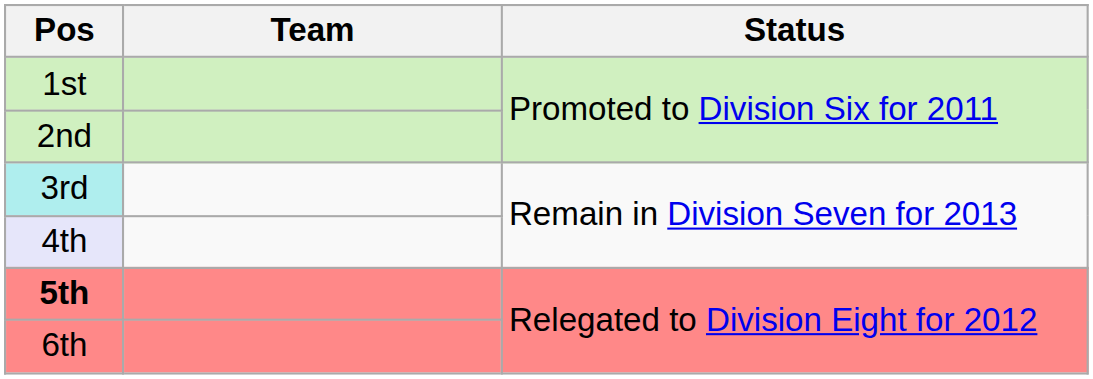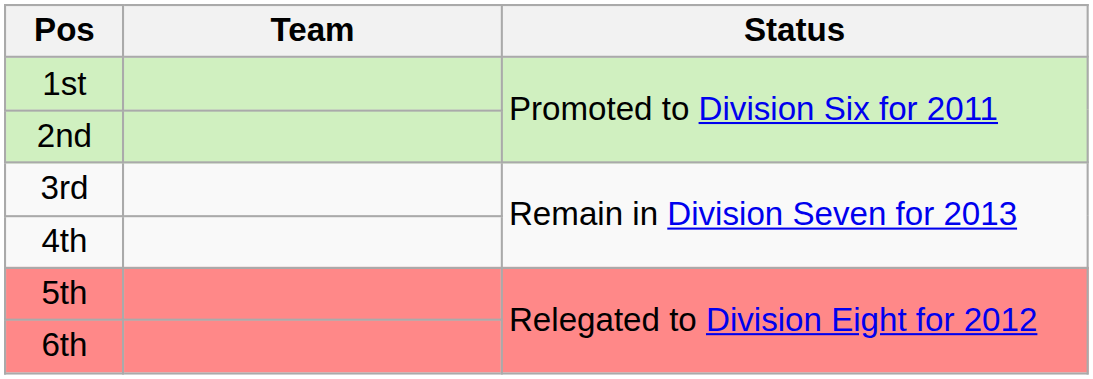(64, 188) paleturquoise background -> (64, 188) no background
(64, 240) lavender background -> (64, 240) no background
(64, 293) bold -> (64, 293) normal
